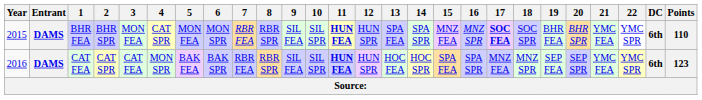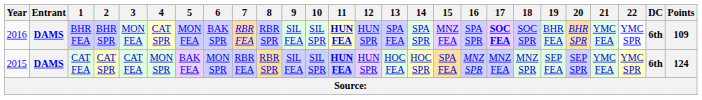(17, 34) 2015 -> (17, 34) 2016
(218, 34) MON SPR -> (218, 34) BAK SPR
(474, 34) MNZ SPR -> (474, 34) SPA SPR
(681, 34) 110 -> (681, 34) 109
(17, 63) 2016 -> (17, 63) 2015
(218, 63) BAK SPR -> (218, 63) MON SPR
(474, 63) SPA SPR -> (474, 63) MNZ SPR
(681, 63) 123 -> (681, 63) 124
